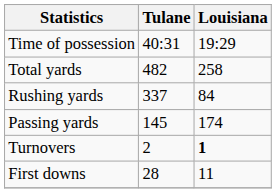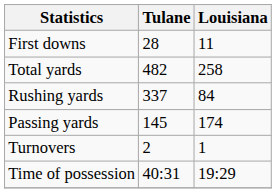rows swapped: (47, 174) <-> (72, 43)
(202, 148) bold -> (202, 148) normal
